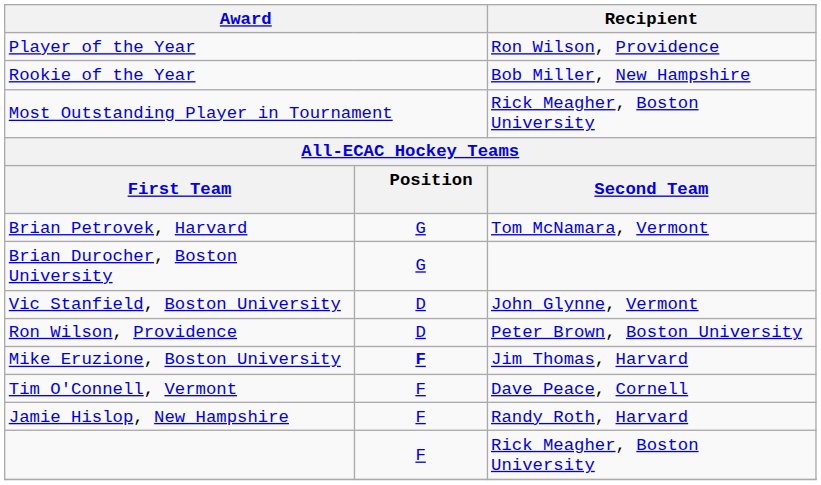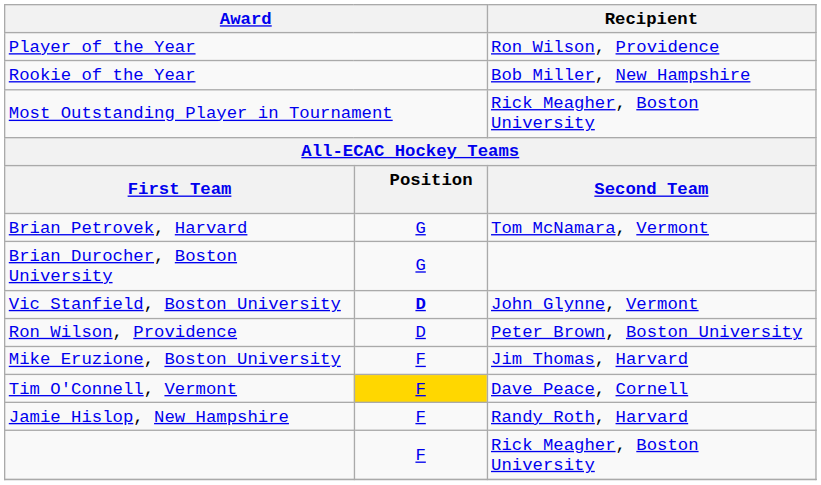(421, 304) normal -> (421, 304) bold
(421, 360) bold -> (421, 360) normal
(421, 389) no background -> (421, 389) gold background
